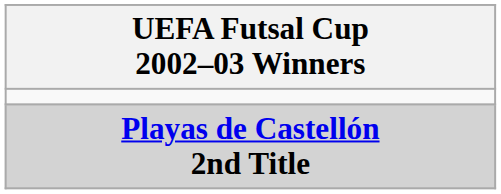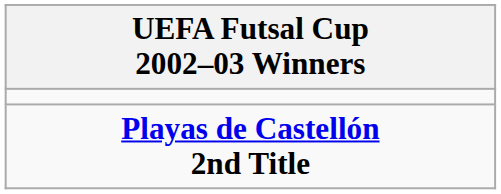(250, 145) lightgrey background -> (250, 145) no background
